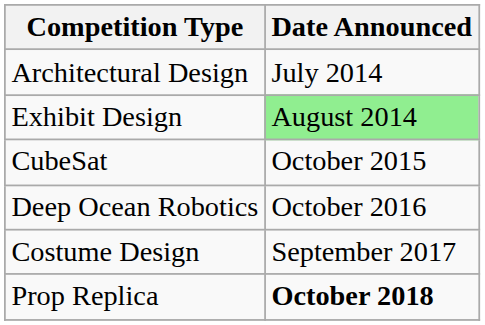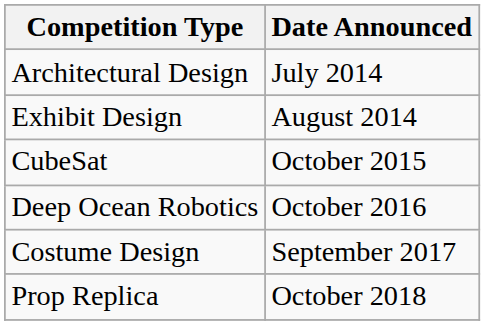(344, 116) lightgreen background -> (344, 116) no background
(353, 296) bold -> (349, 296) normal
